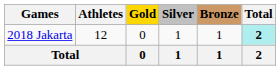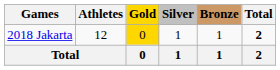(142, 34) no background -> (142, 34) gold background
(259, 34) paleturquoise background -> (259, 34) no background
